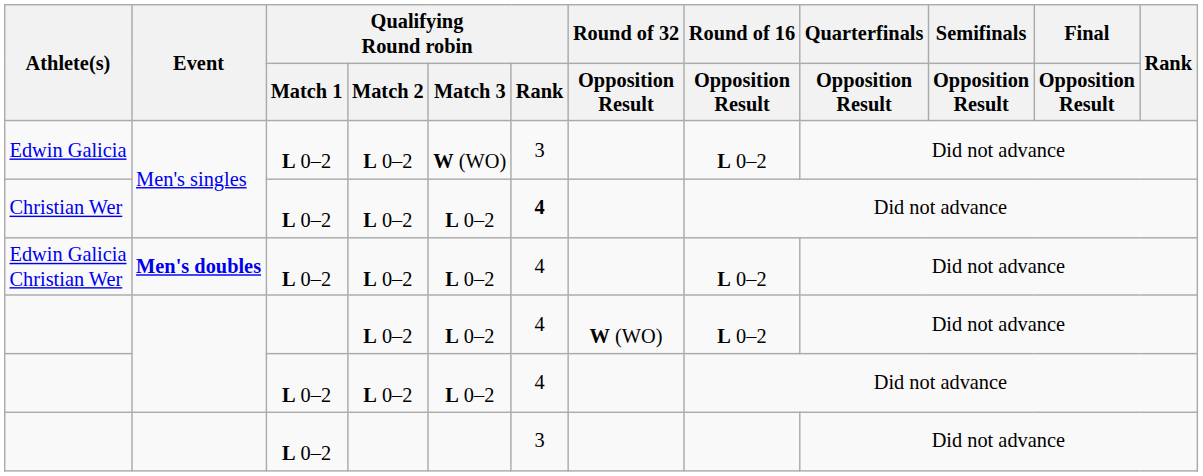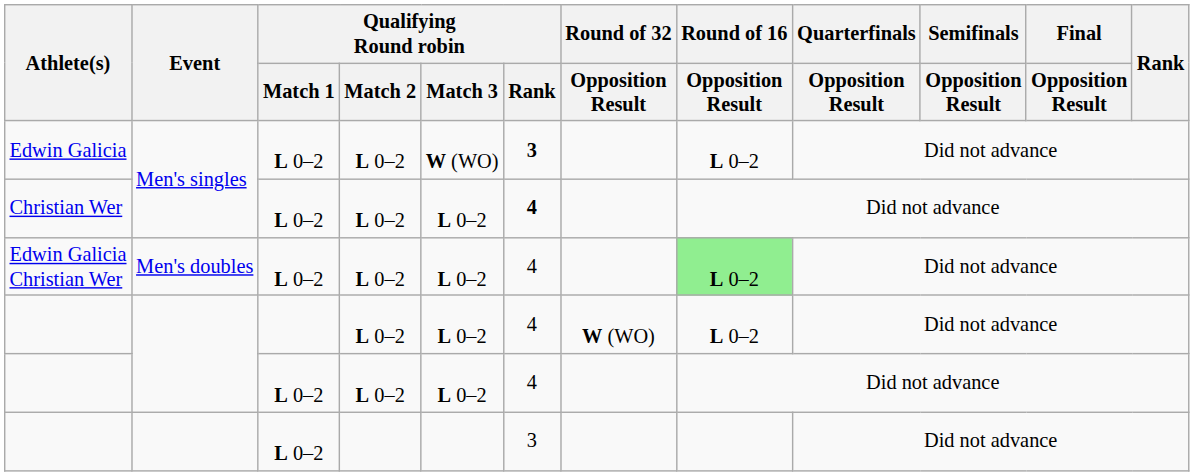(540, 150) normal -> (532, 150) bold
(199, 266) bold -> (195, 266) normal
(742, 278) no background -> (734, 278) lightgreen background
